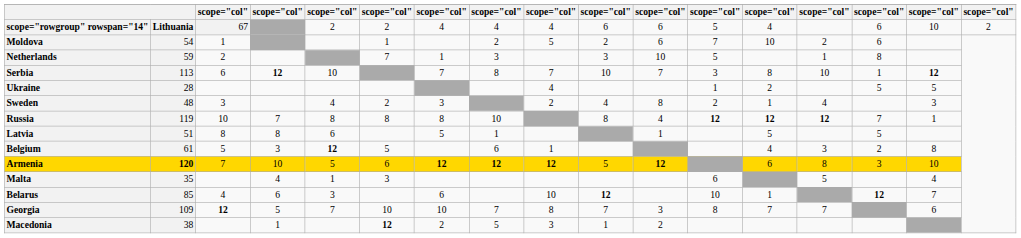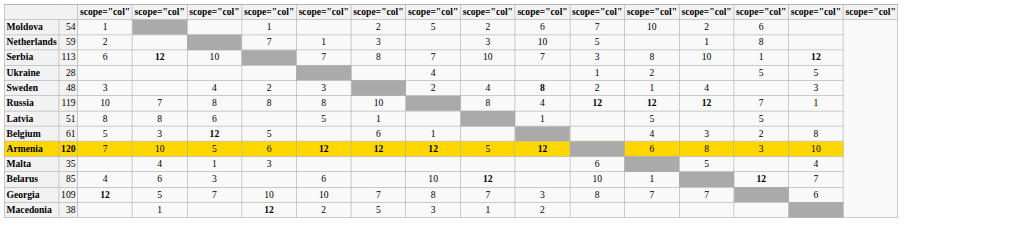- row: (77, 27)
(660, 103) normal -> (542, 88) bold
